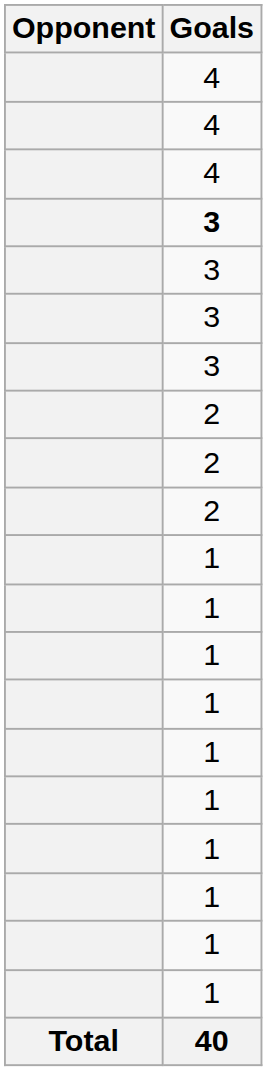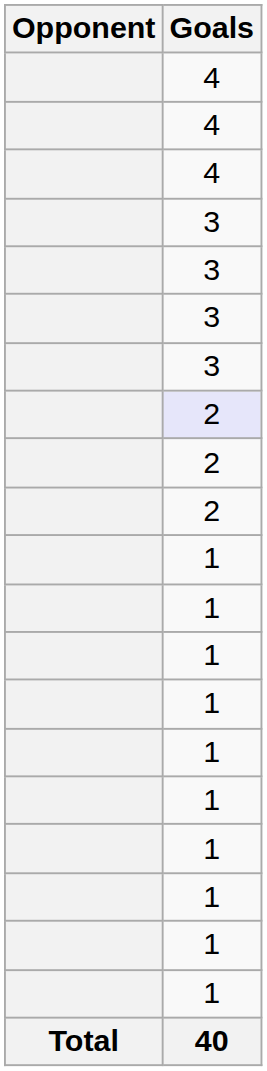(212, 221) bold -> (212, 221) normal
(212, 414) no background -> (212, 414) lavender background
